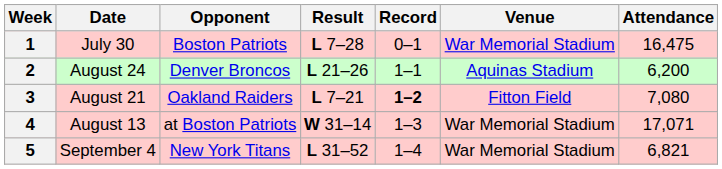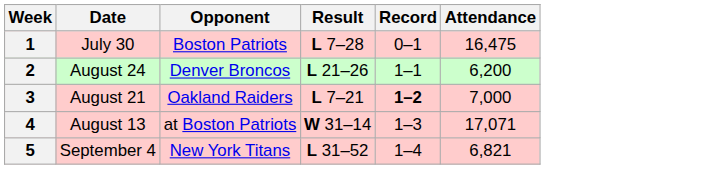- column: (530, 17)
(668, 97) 7,080 -> (490, 97) 7,000
